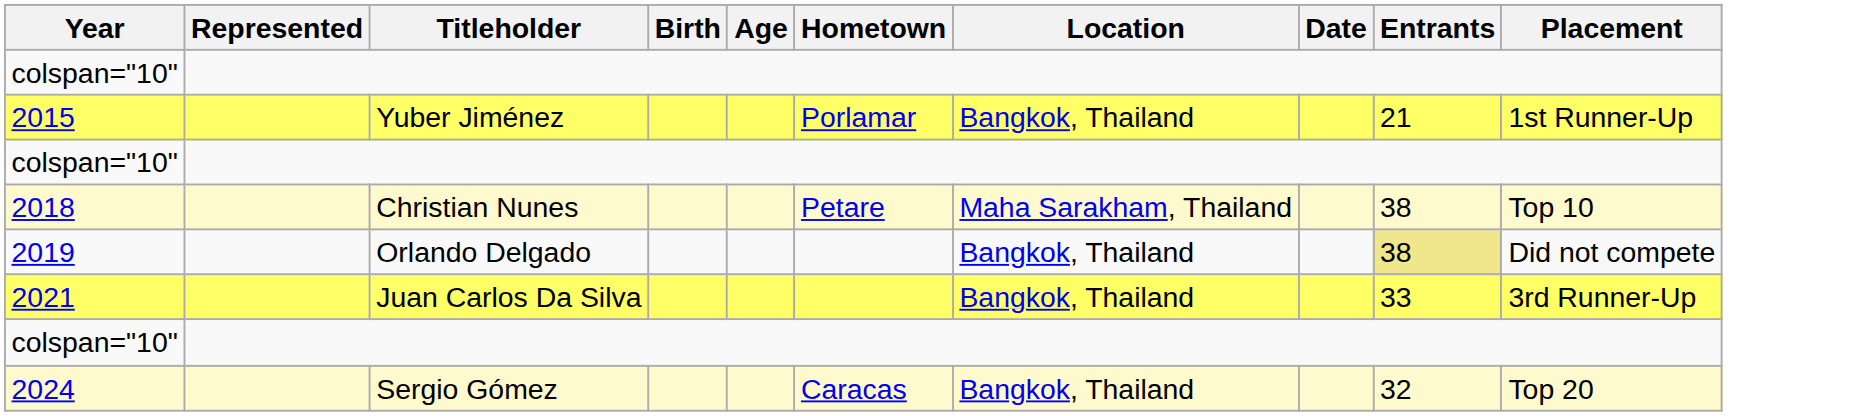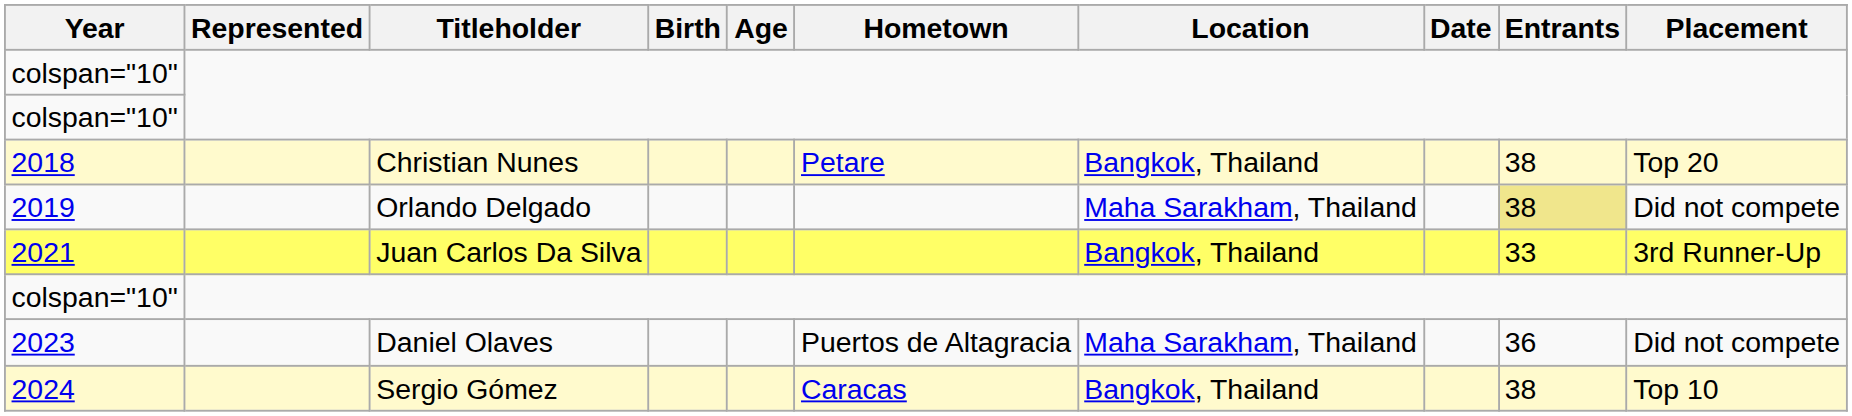- row: (43, 118)
(1126, 208) Maha Sarakham, Thailand -> (1202, 163) Bangkok, Thailand
(1551, 208) Top 10 -> (1676, 163) Top 20
(1077, 253) Bangkok, Thailand -> (1251, 208) Maha Sarakham, Thailand
+ row: (43, 343)
(1396, 388) 32 -> (1521, 388) 38
(1551, 388) Top 20 -> (1676, 388) Top 10
